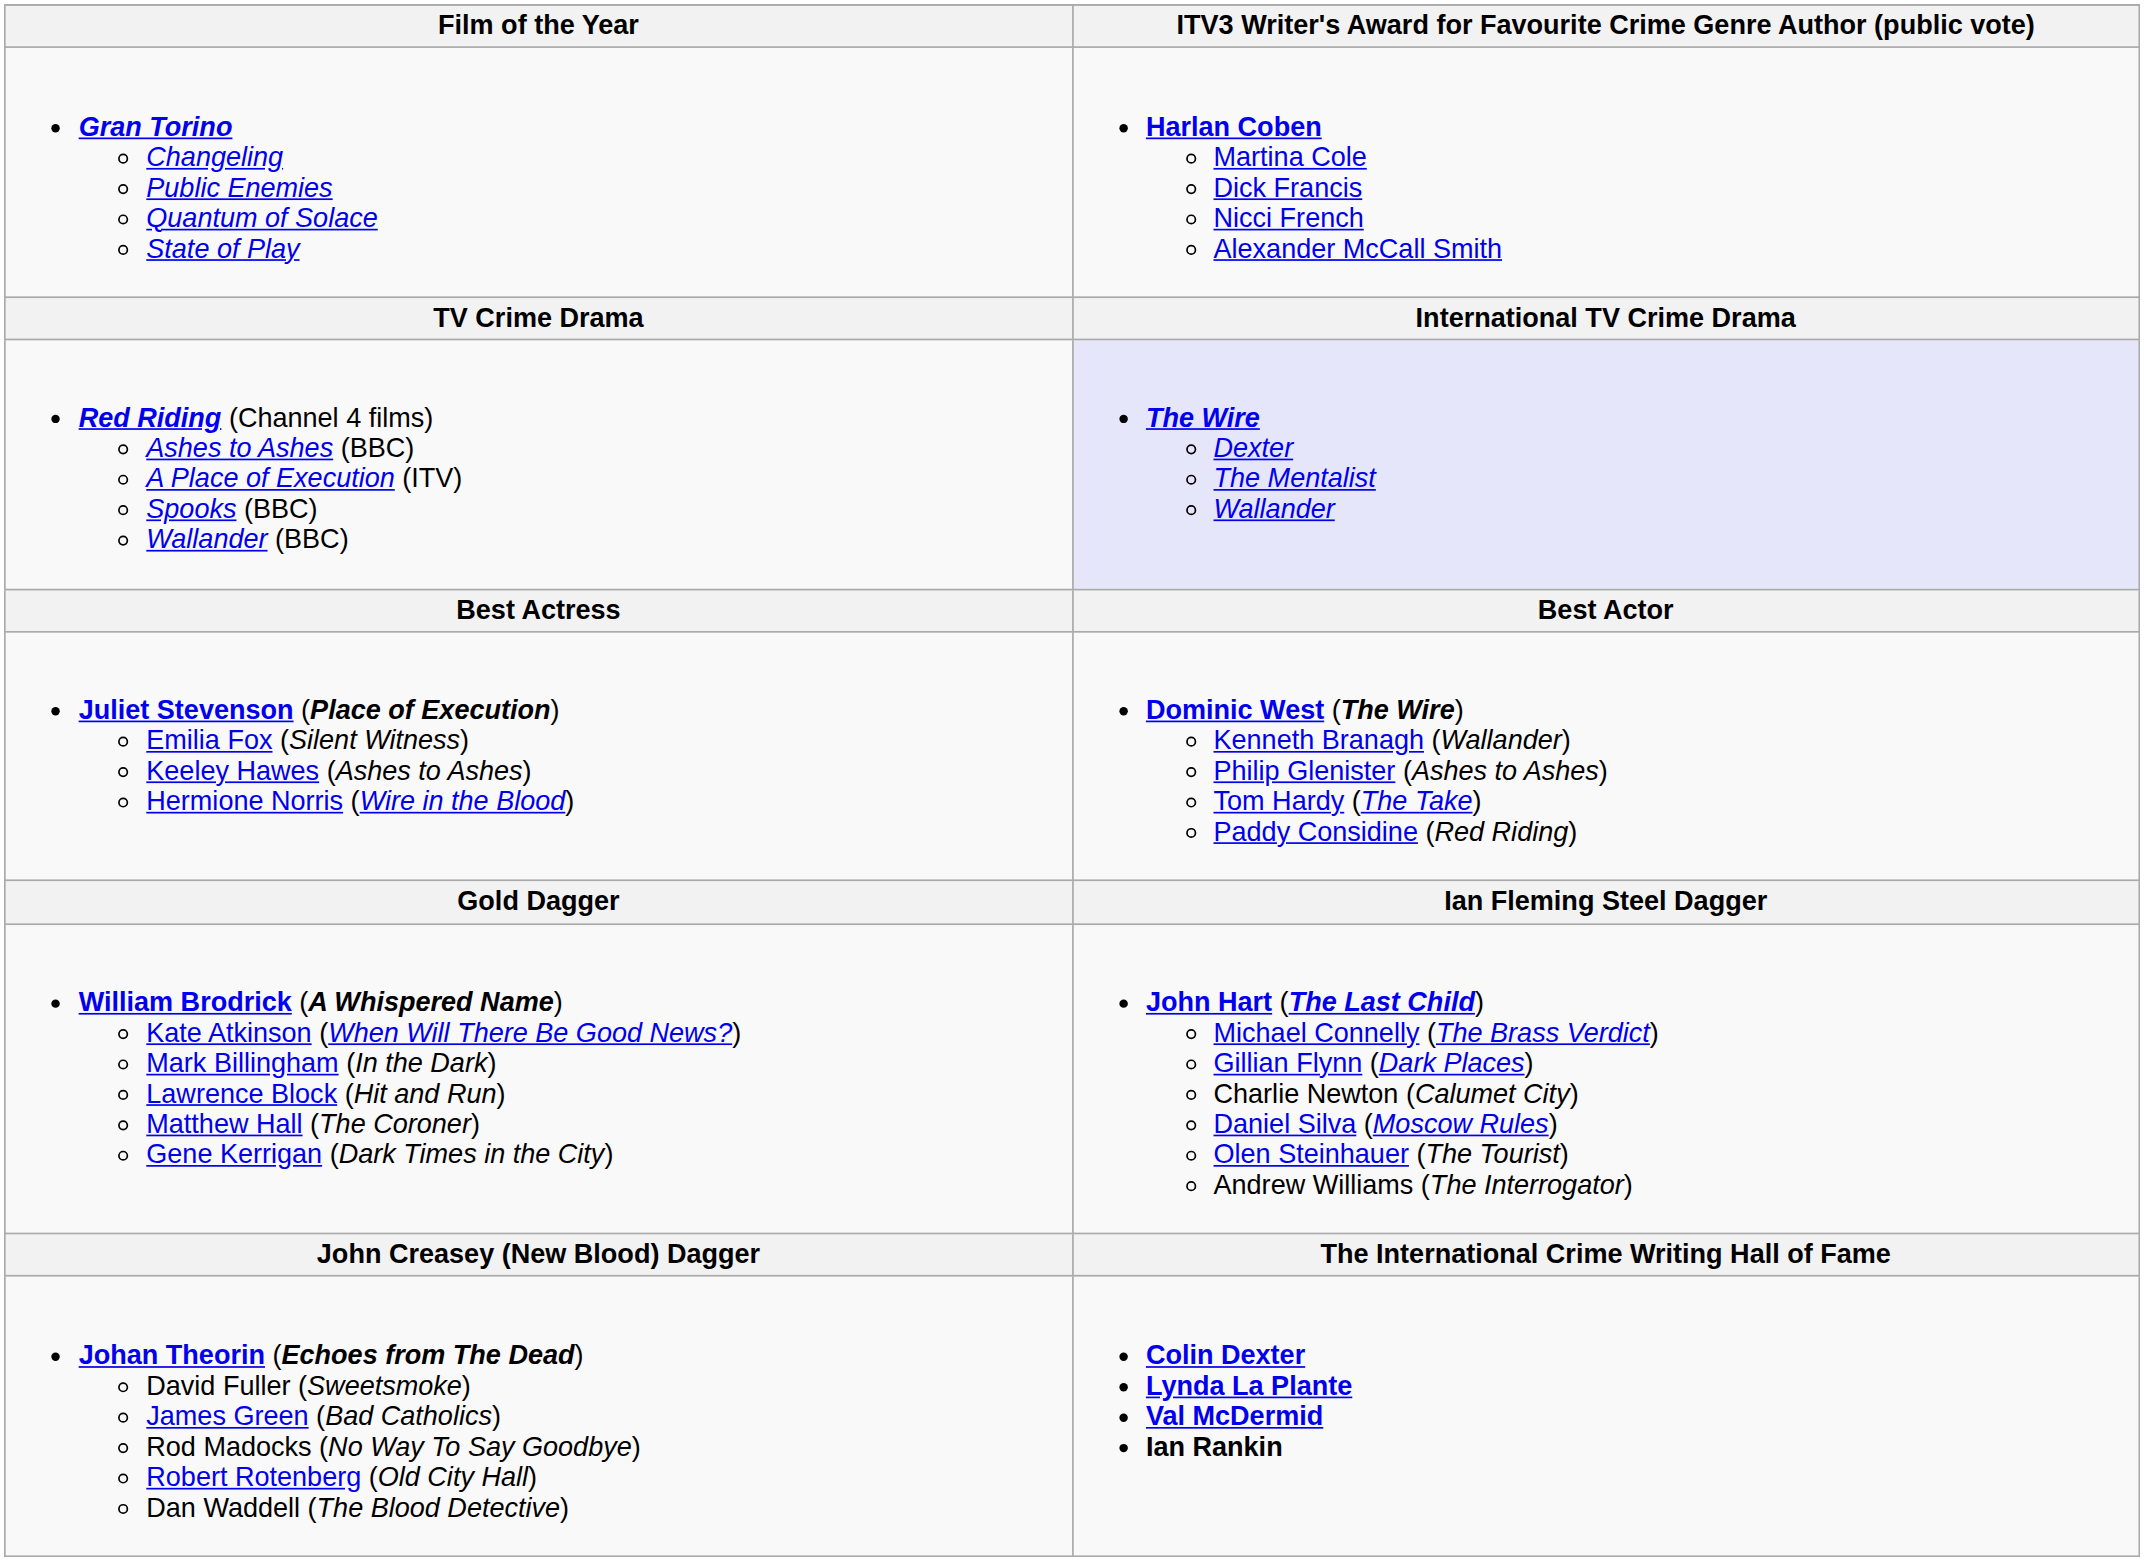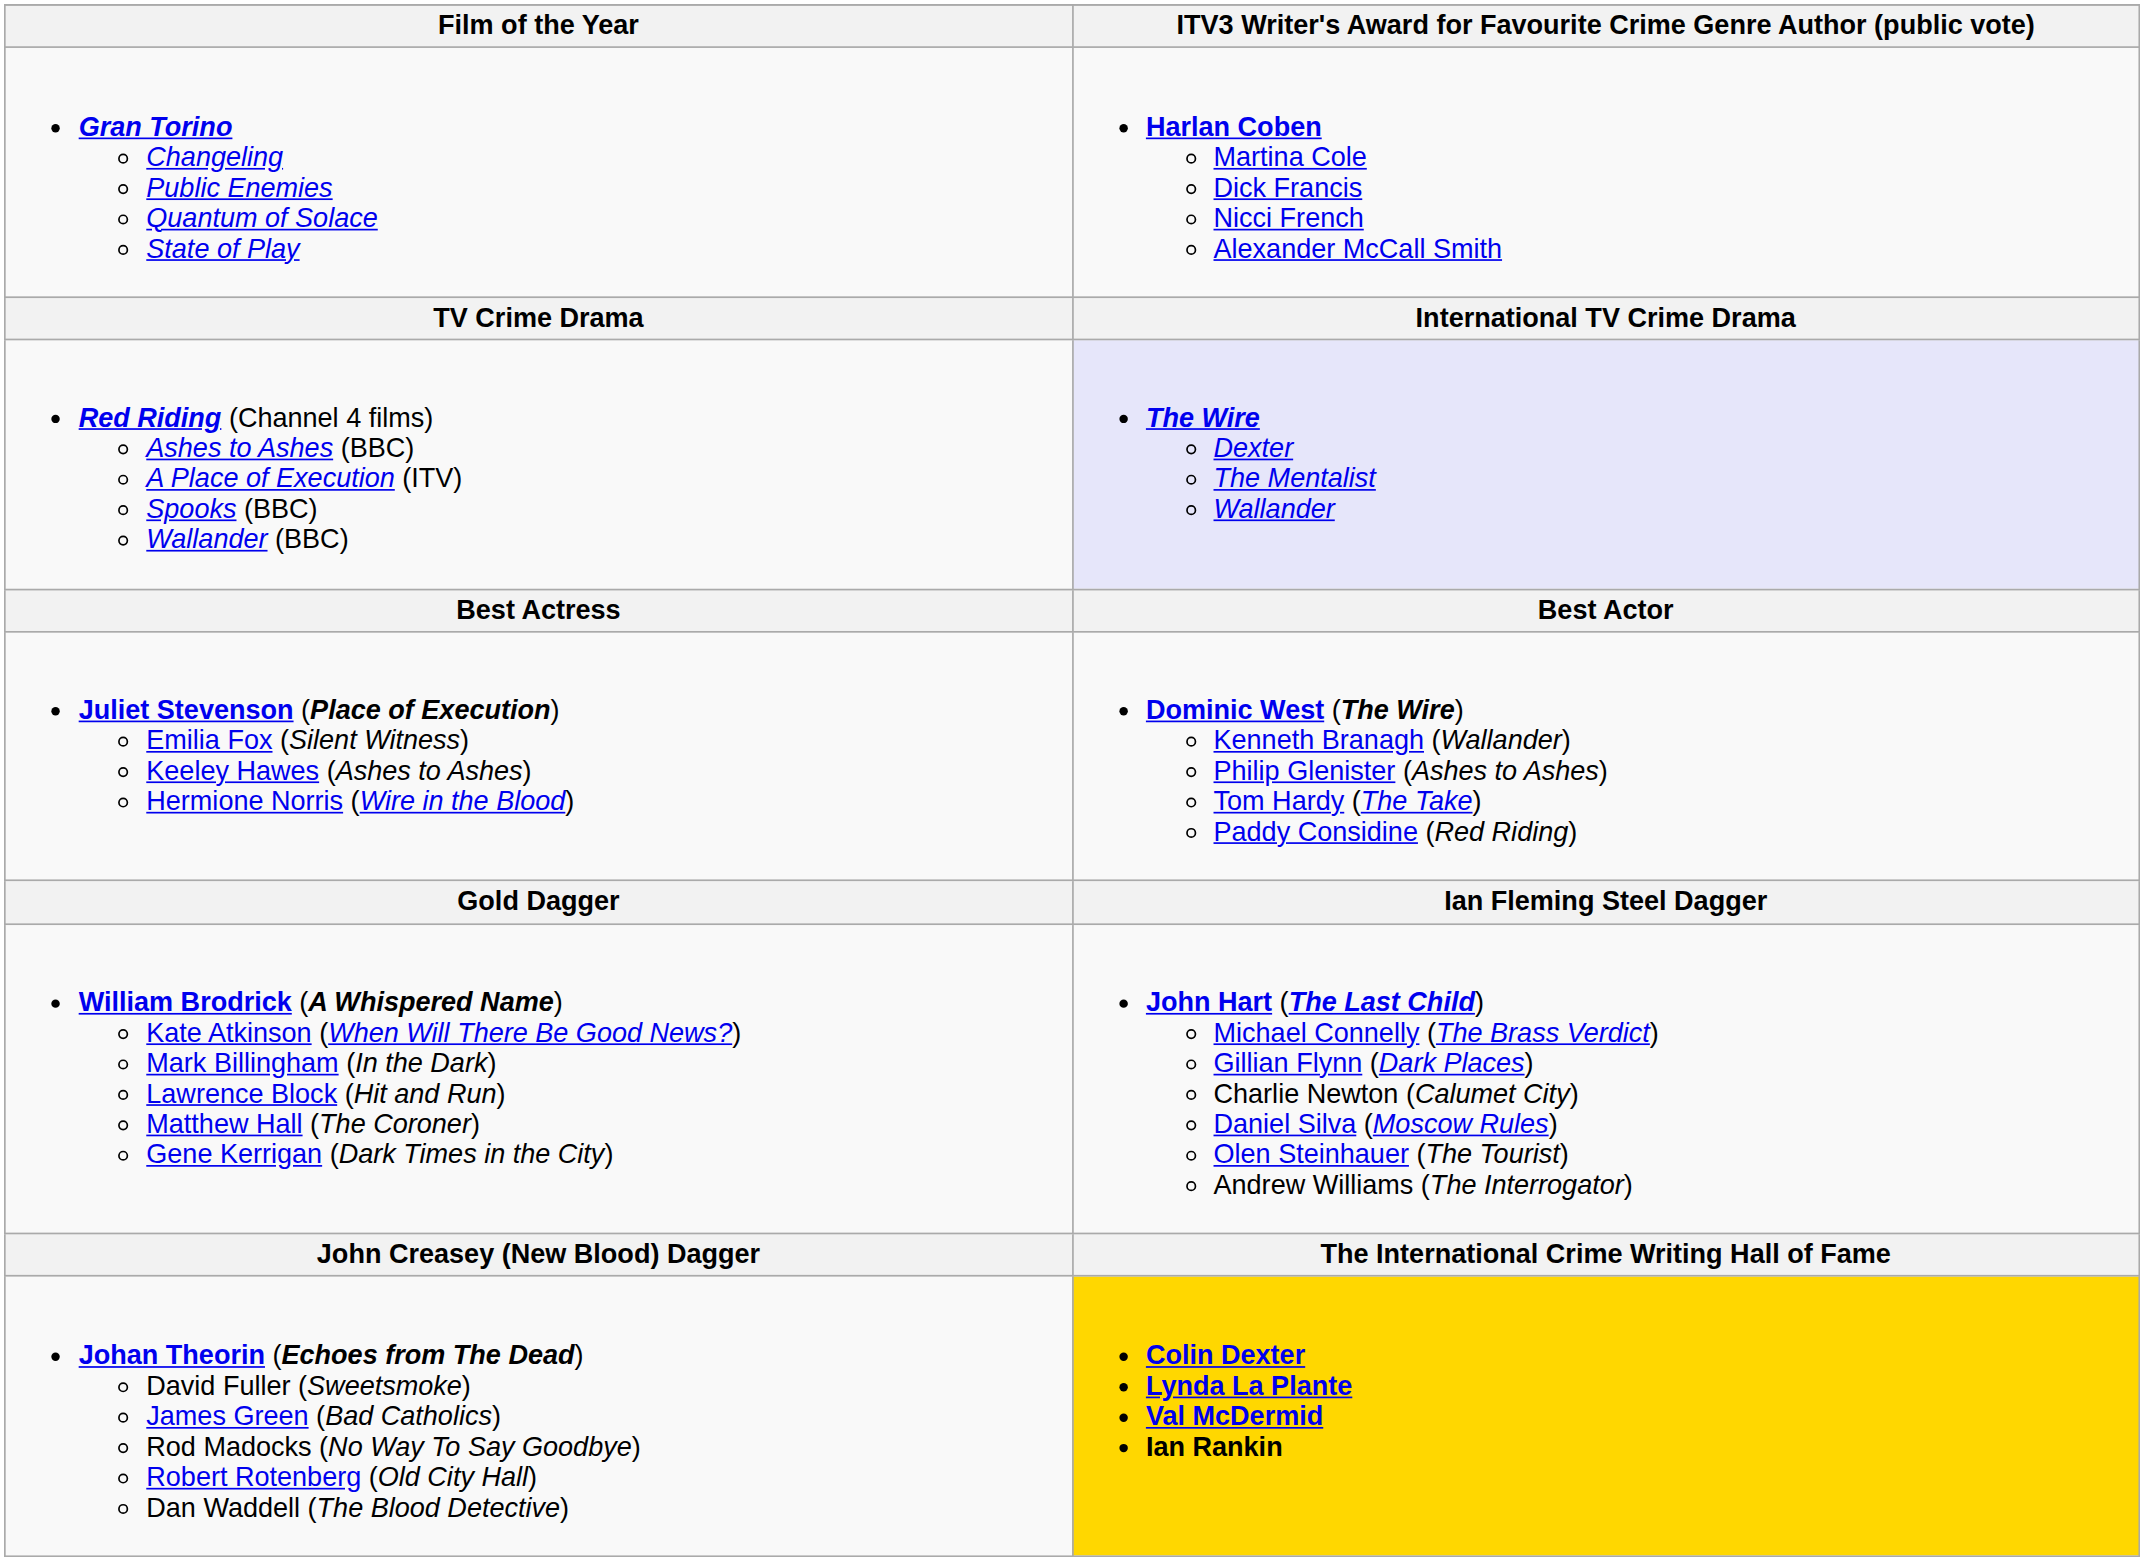(1606, 1401) no background -> (1606, 1401) gold background
